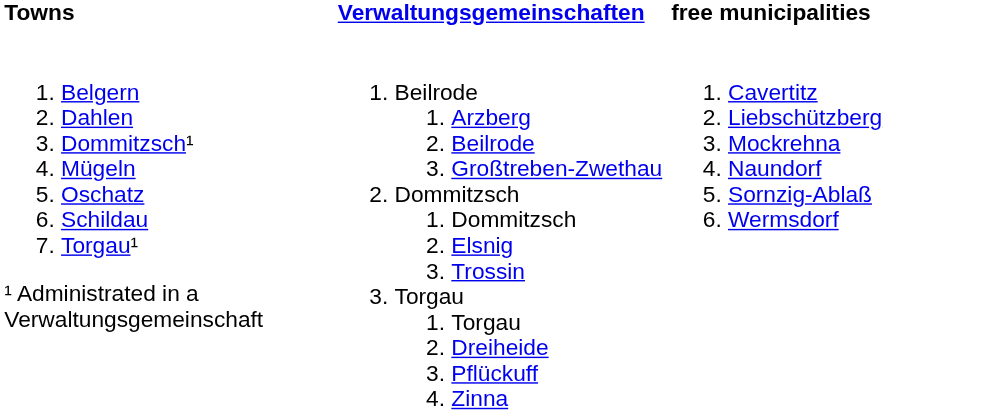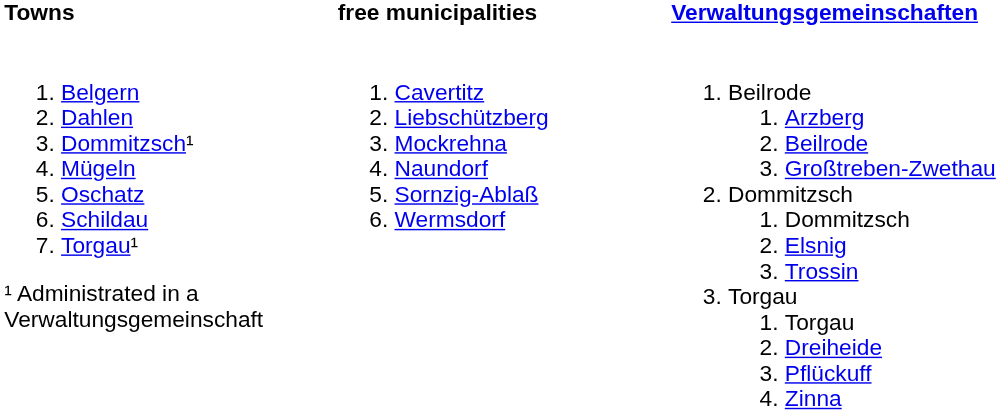columns swapped: (491, 12) <-> (771, 12)
